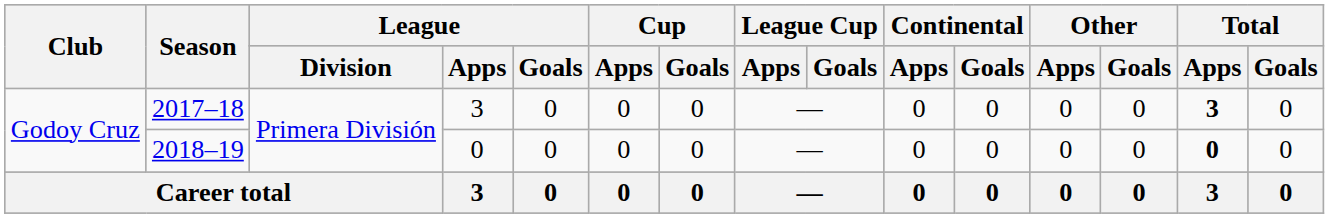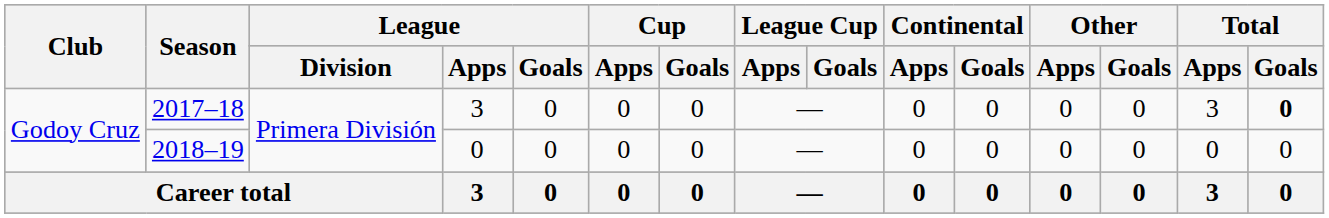(1212, 108) bold -> (1212, 108) normal
(1286, 108) normal -> (1286, 108) bold
(1212, 150) bold -> (1212, 150) normal
